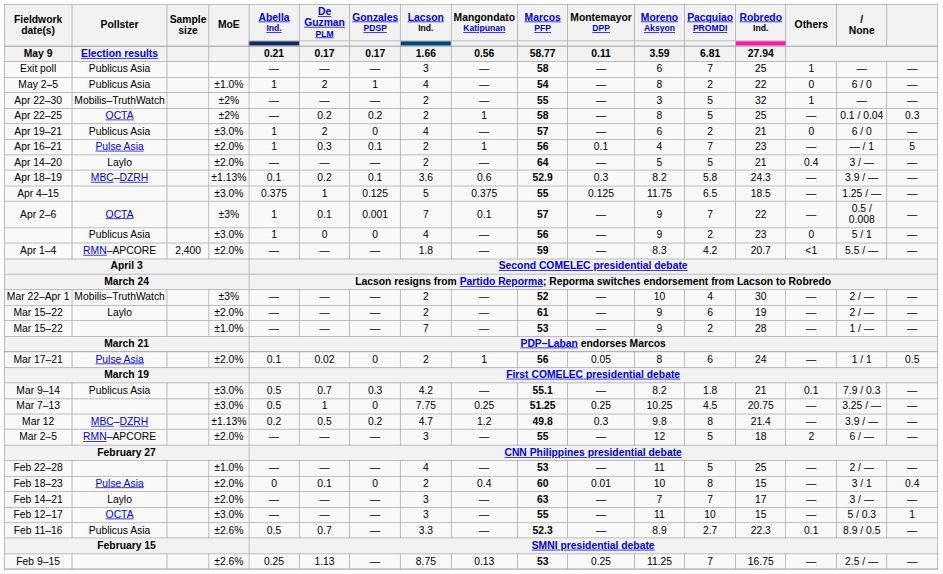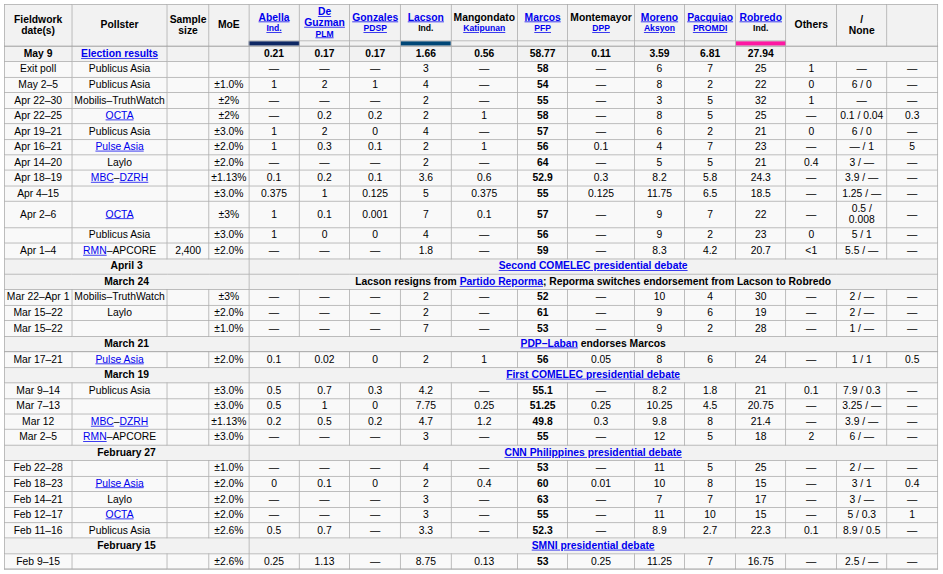(229, 436) ±2.0% -> (229, 436) ±3.0%
(229, 514) ±3.0% -> (229, 514) ±2.0%
